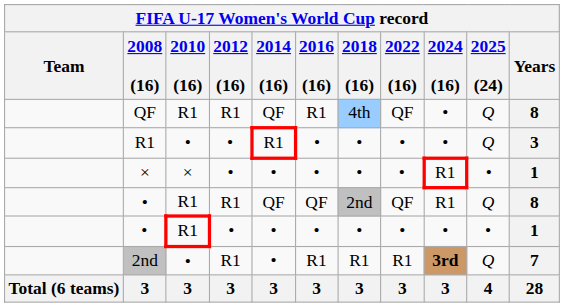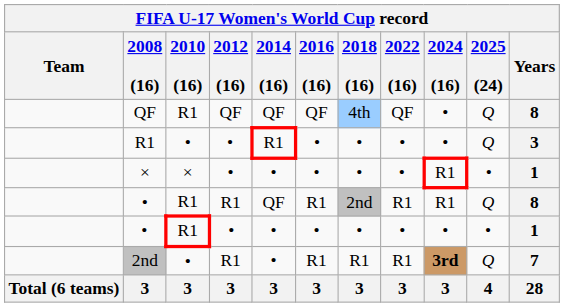(231, 113) R1 -> (231, 113) QF
(316, 113) R1 -> (316, 113) QF
(316, 201) QF -> (316, 201) R1
(402, 201) QF -> (402, 201) R1
